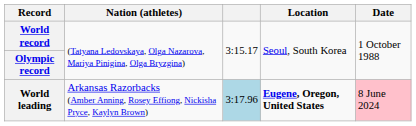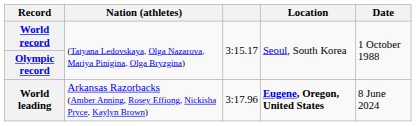(242, 100) lightblue background -> (242, 100) no background
(372, 100) pink background -> (372, 100) no background
